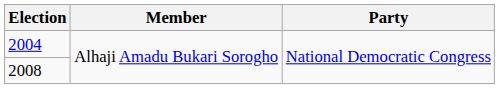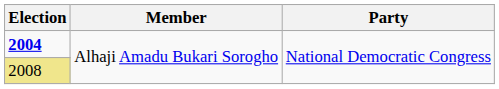(25, 44) normal -> (25, 44) bold
(25, 70) no background -> (25, 70) khaki background
